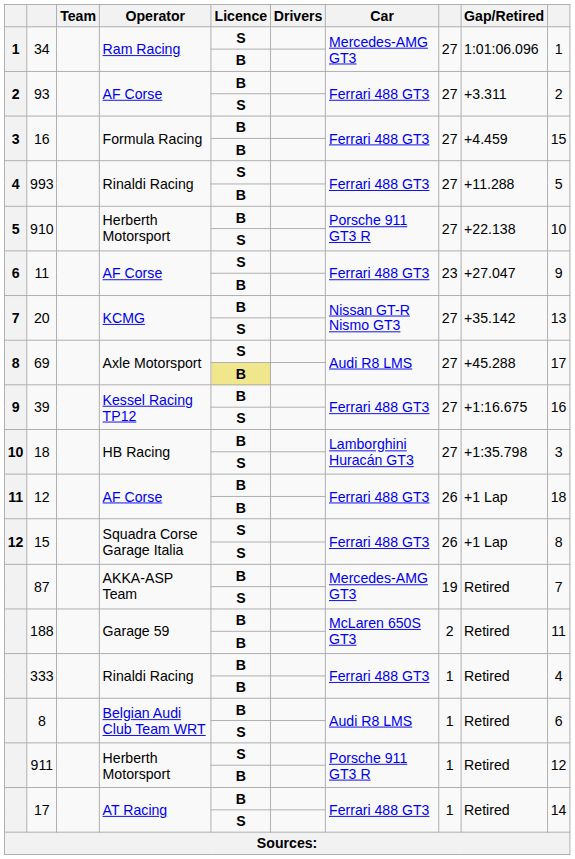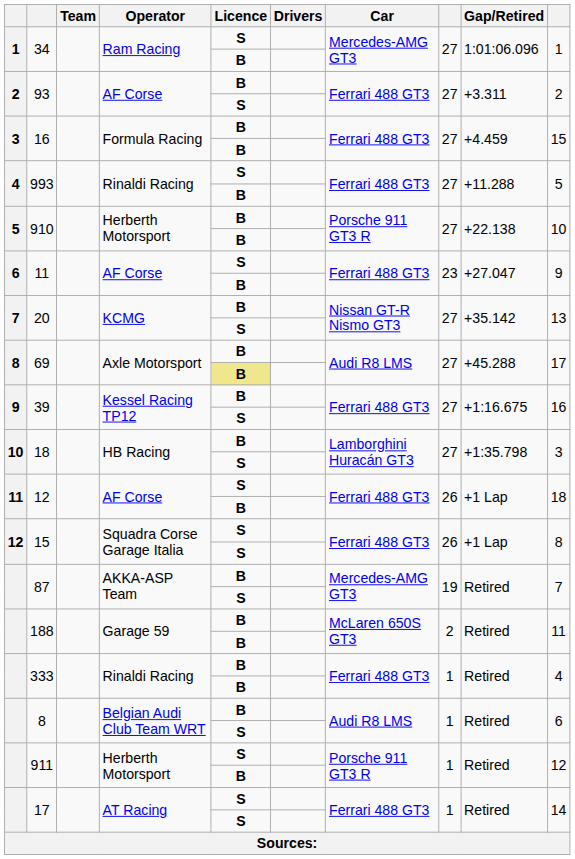(241, 240) S -> (241, 240) B
(241, 352) S -> (241, 352) B
(241, 486) B -> (241, 486) S
(241, 799) B -> (241, 799) S
